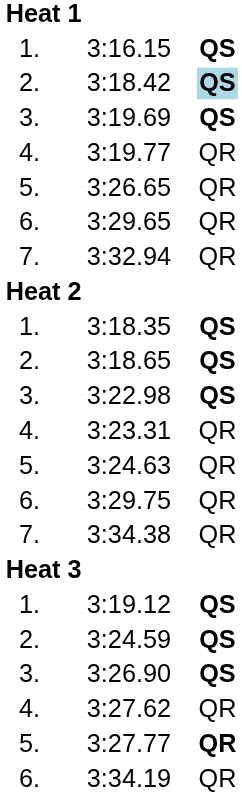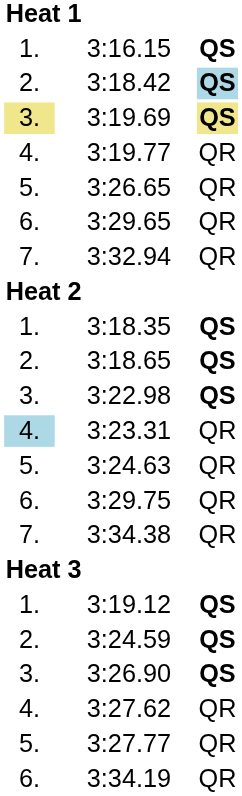(29, 117) no background -> (29, 117) khaki background
(217, 117) no background -> (217, 117) khaki background
(29, 430) no background -> (29, 430) lightblue background
(217, 743) bold -> (217, 743) normal
